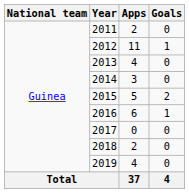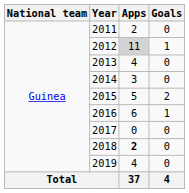(134, 46) no background -> (134, 46) lightgrey background
(134, 147) normal -> (134, 147) bold
